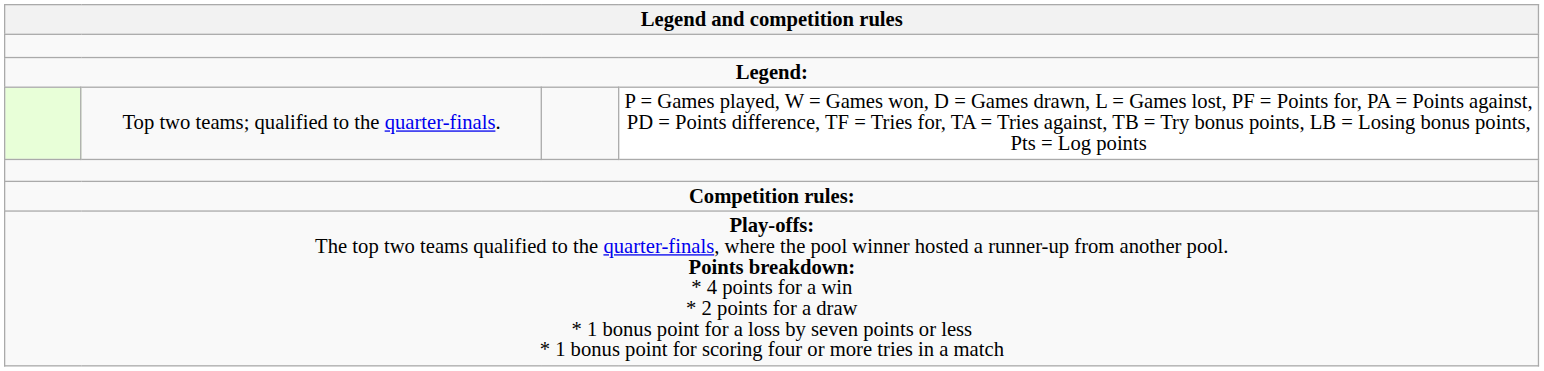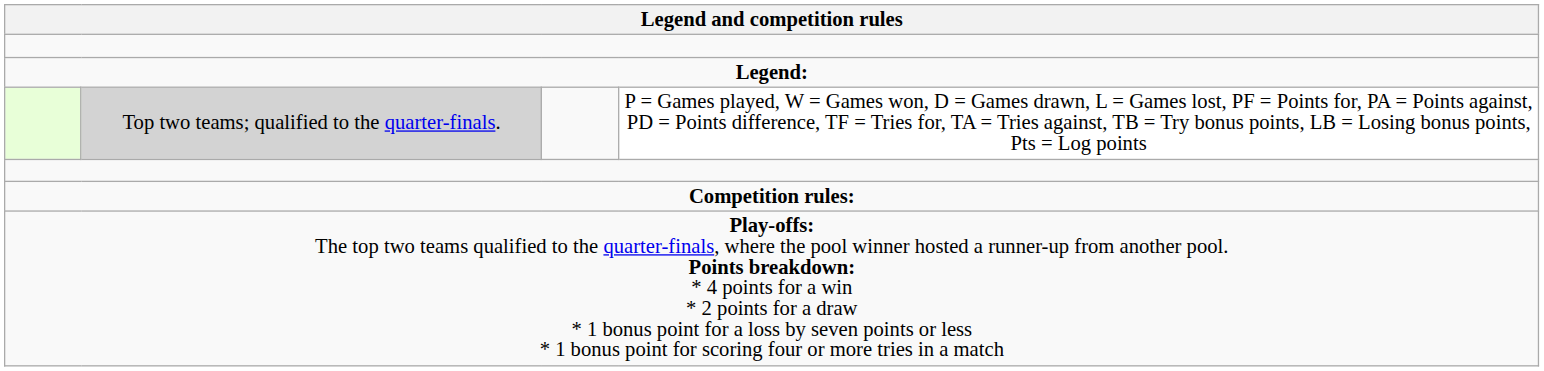(311, 122) no background -> (311, 122) lightgrey background
